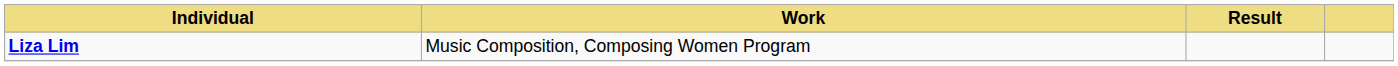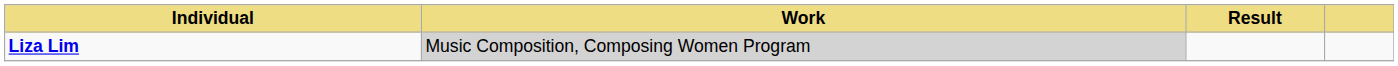(618, 46) no background -> (618, 46) lightgrey background
